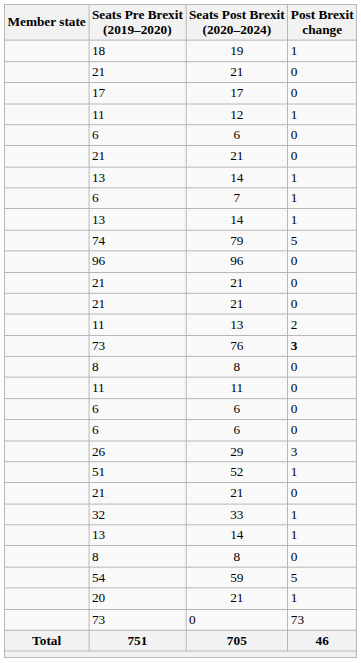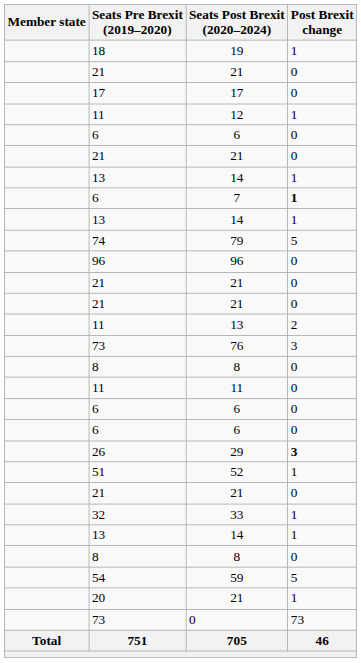(294, 198) normal -> (294, 198) bold
(294, 345) bold -> (294, 345) normal
(294, 451) normal -> (294, 451) bold
